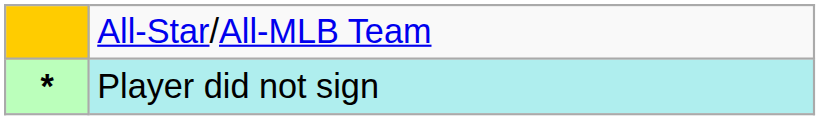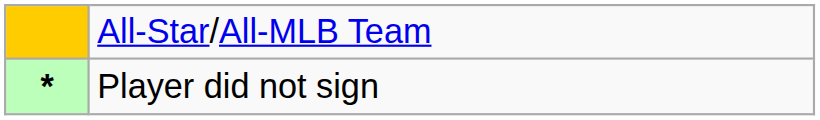(238, 85) paleturquoise background -> (238, 85) no background
